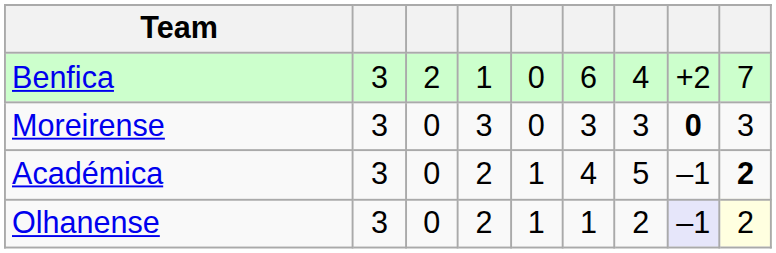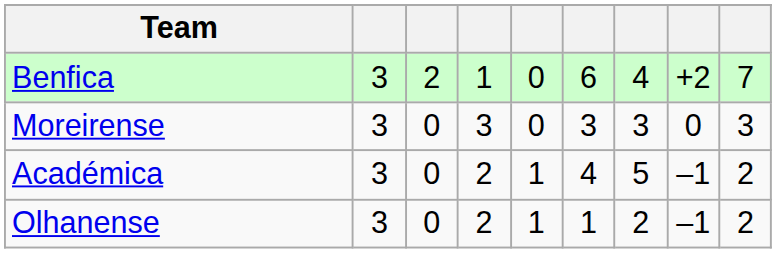(693, 125) bold -> (693, 125) normal
(745, 174) bold -> (745, 174) normal
(693, 222) lavender background -> (693, 222) no background
(745, 222) lightyellow background -> (745, 222) no background
